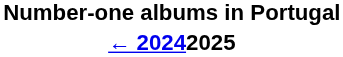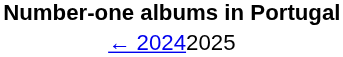(172, 43) bold -> (172, 43) normal
